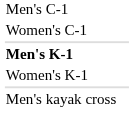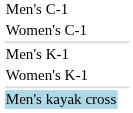(39, 54) bold -> (37, 54) normal
(61, 99) no background -> (61, 99) lightblue background
